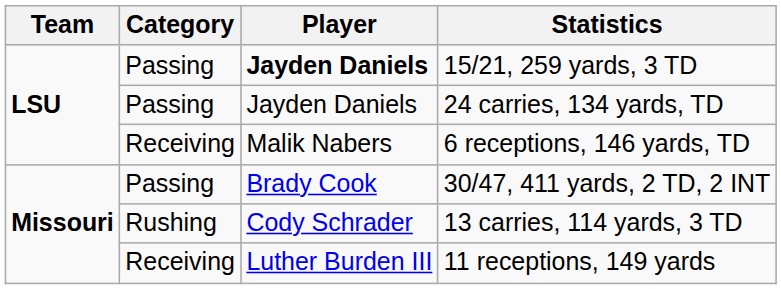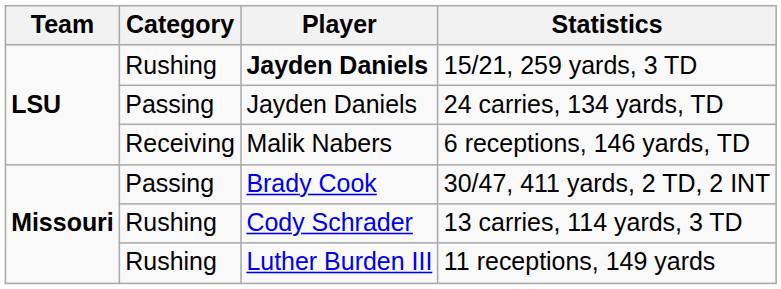(170, 64) Passing -> (171, 64) Rushing
(180, 262) Receiving -> (171, 262) Rushing
